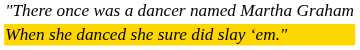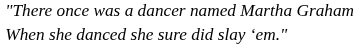(146, 34) gold background -> (146, 34) no background
